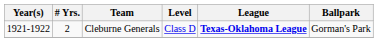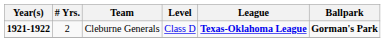(28, 29) normal -> (28, 29) bold
(341, 29) normal -> (345, 29) bold
